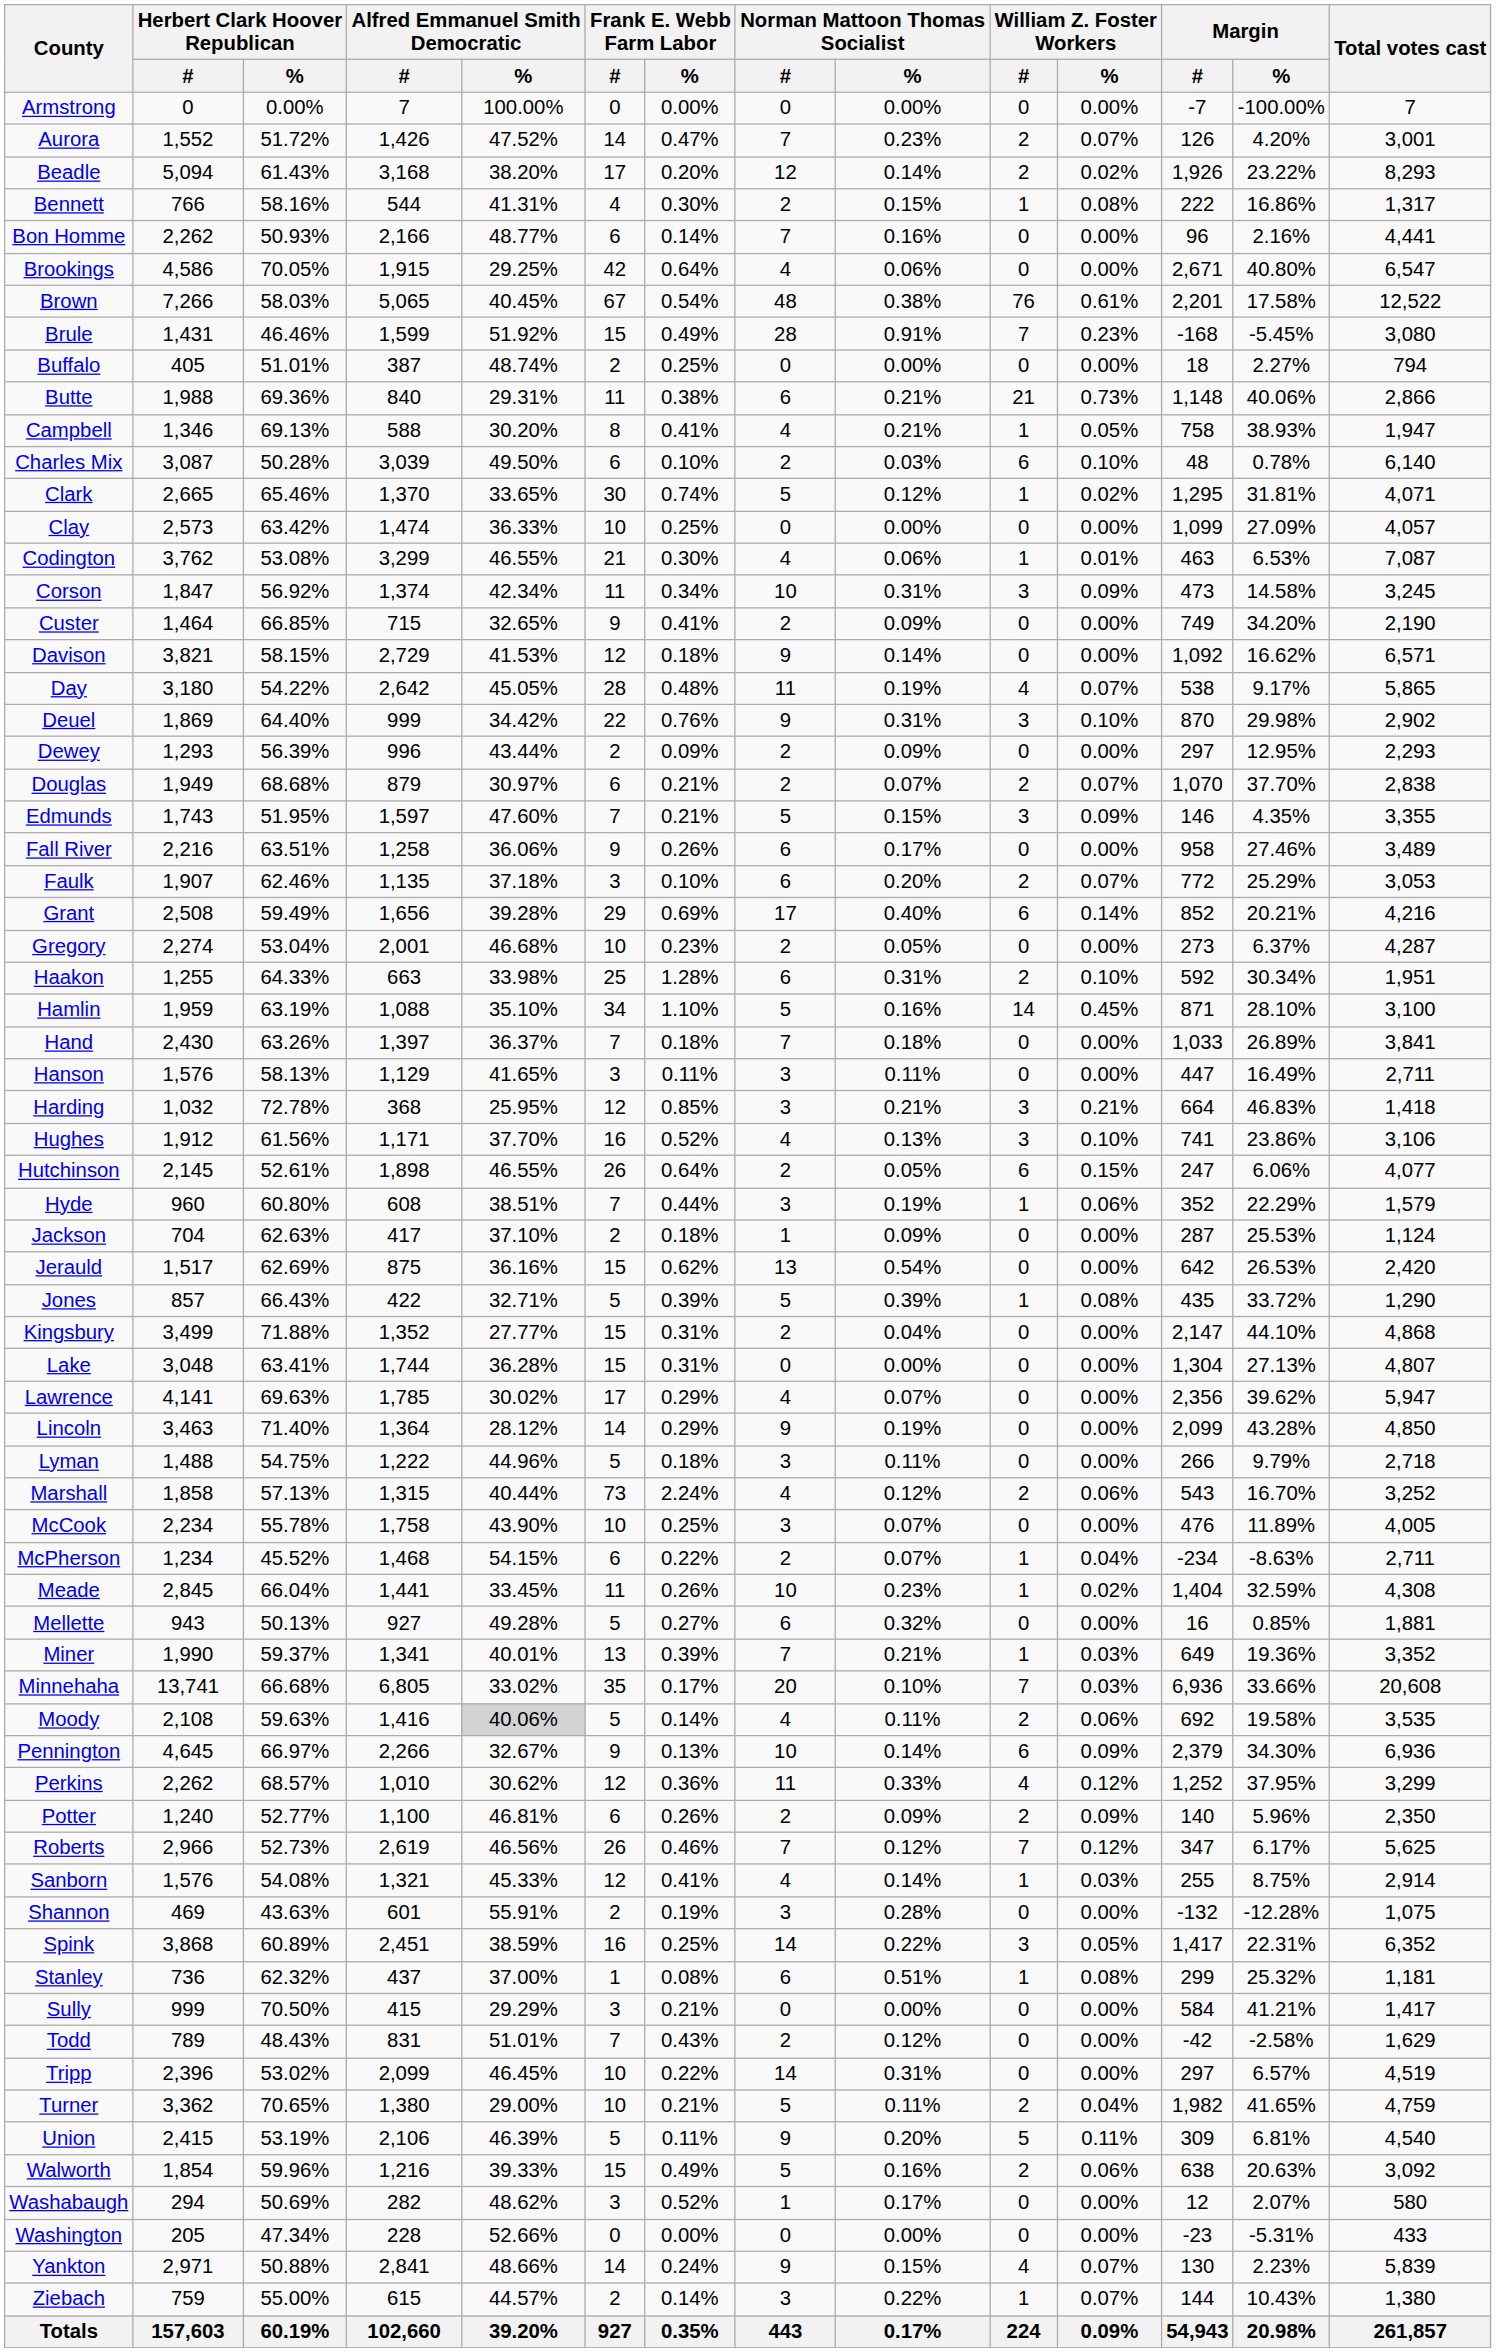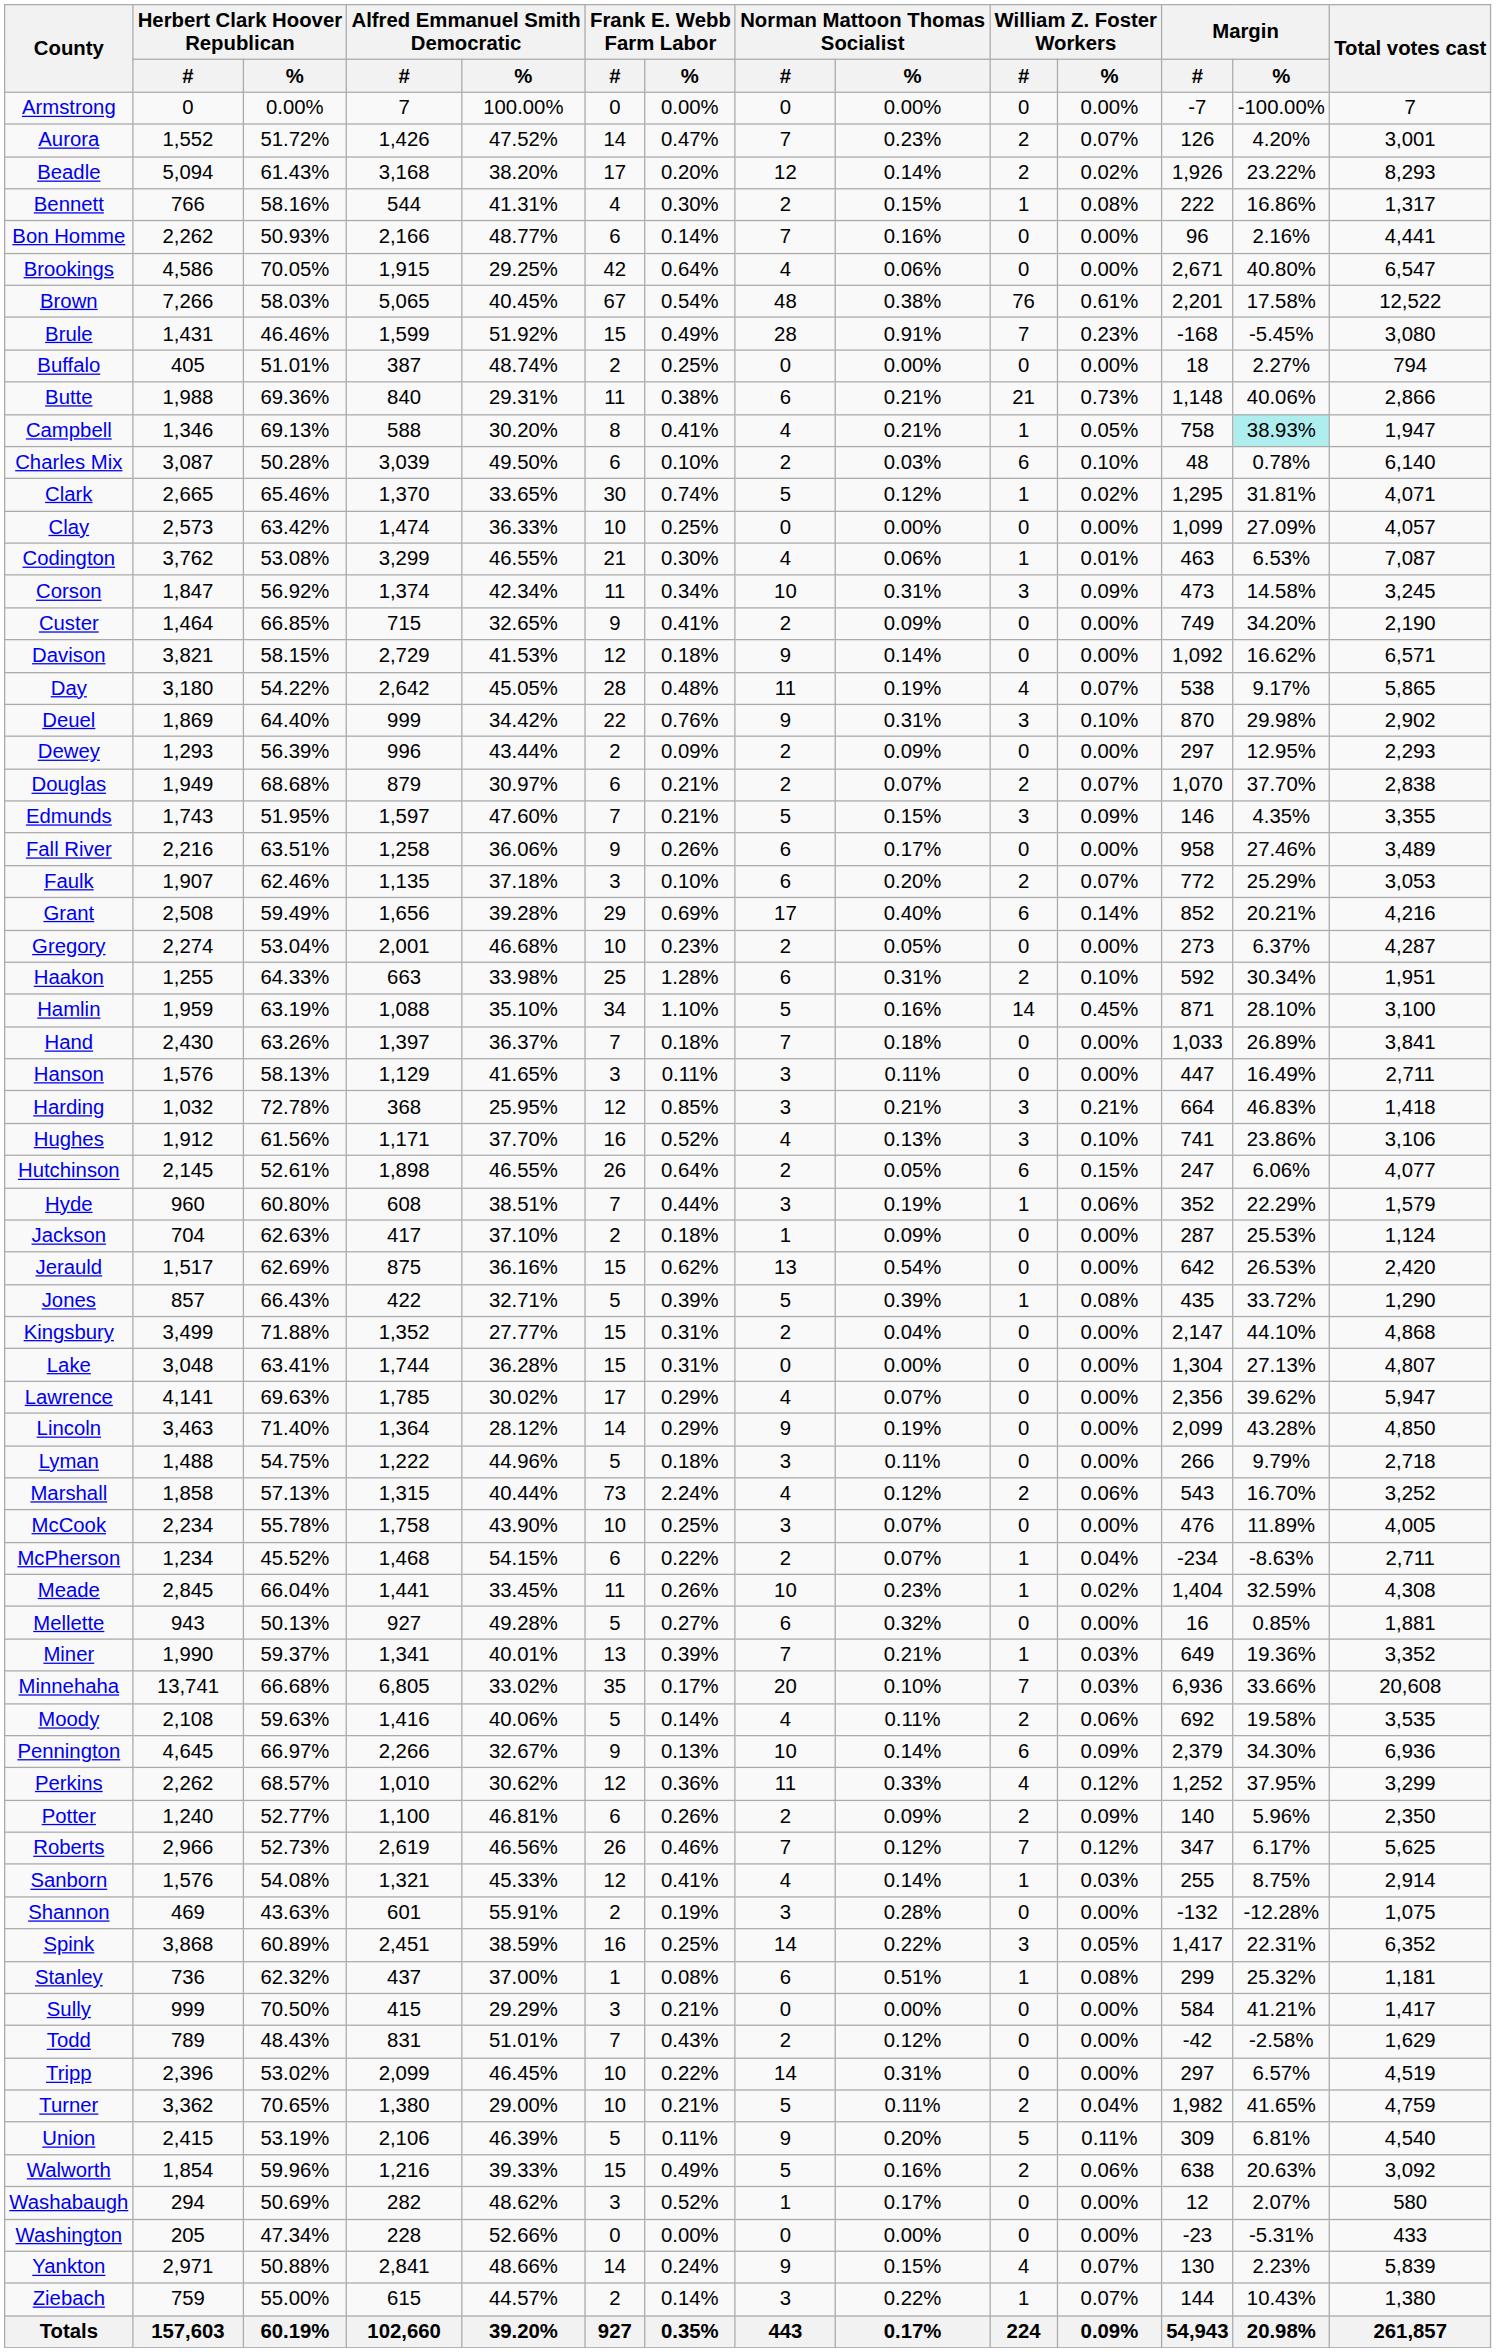(1281, 430) no background -> (1281, 430) paleturquoise background
(523, 1719) lightgrey background -> (523, 1719) no background
